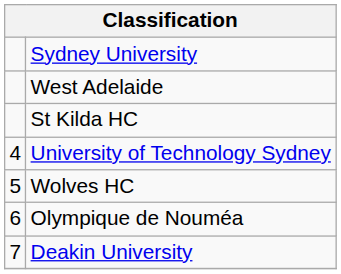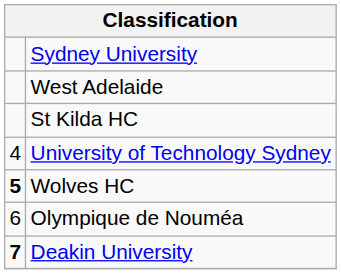(15, 185) normal -> (15, 185) bold
(15, 251) normal -> (15, 251) bold
